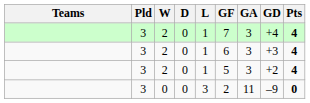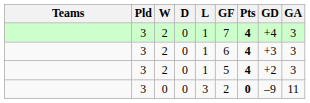columns swapped: (249, 13) <-> (294, 13)
